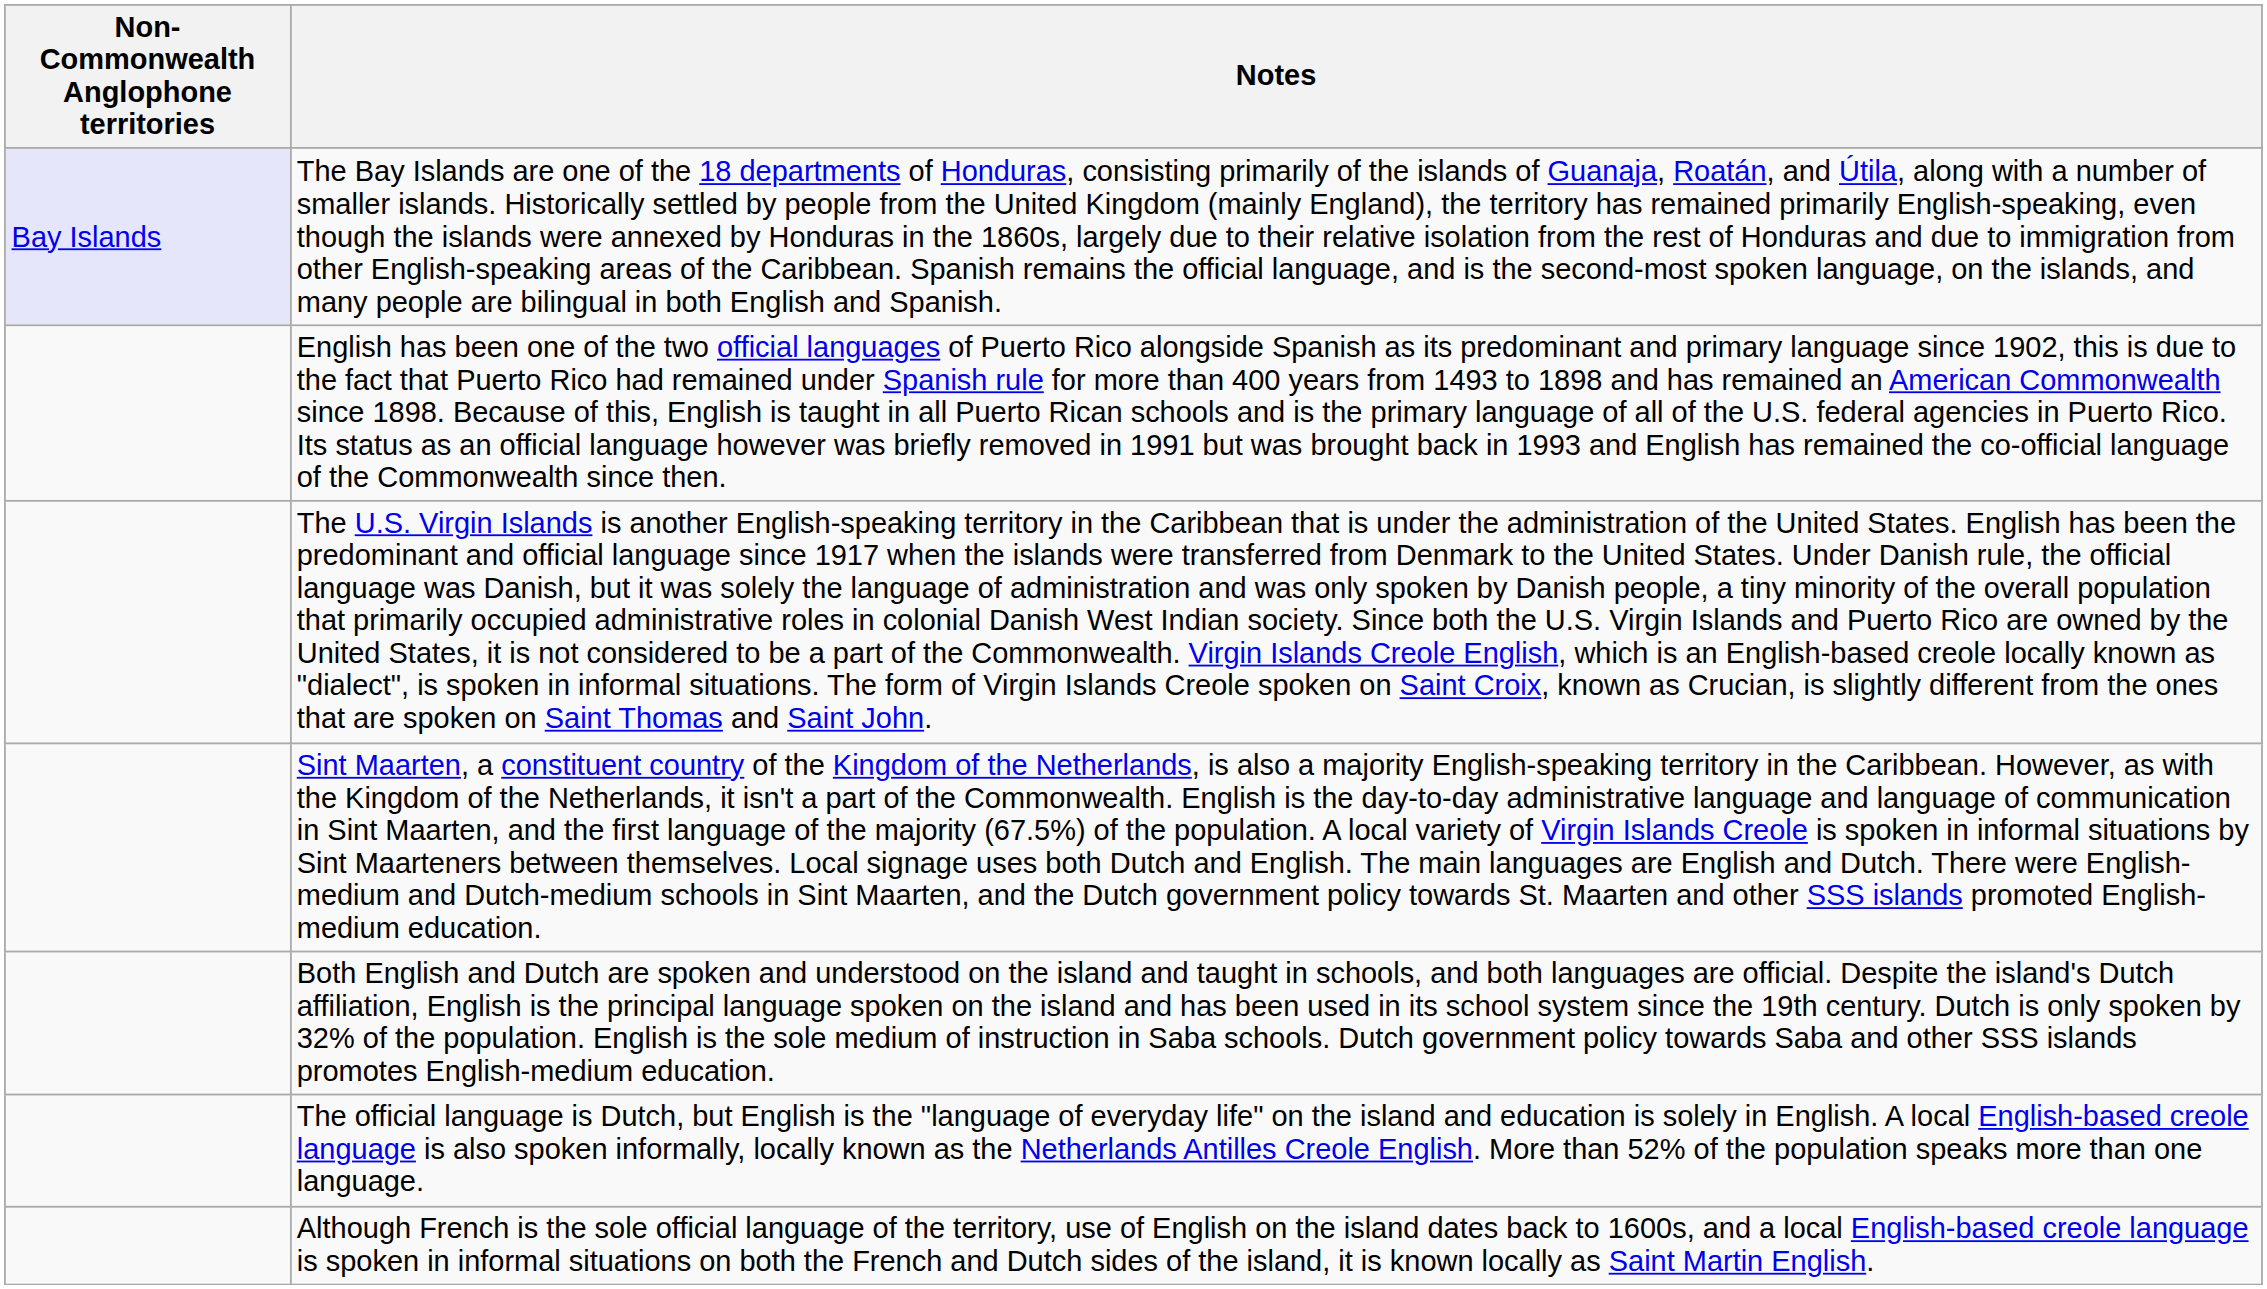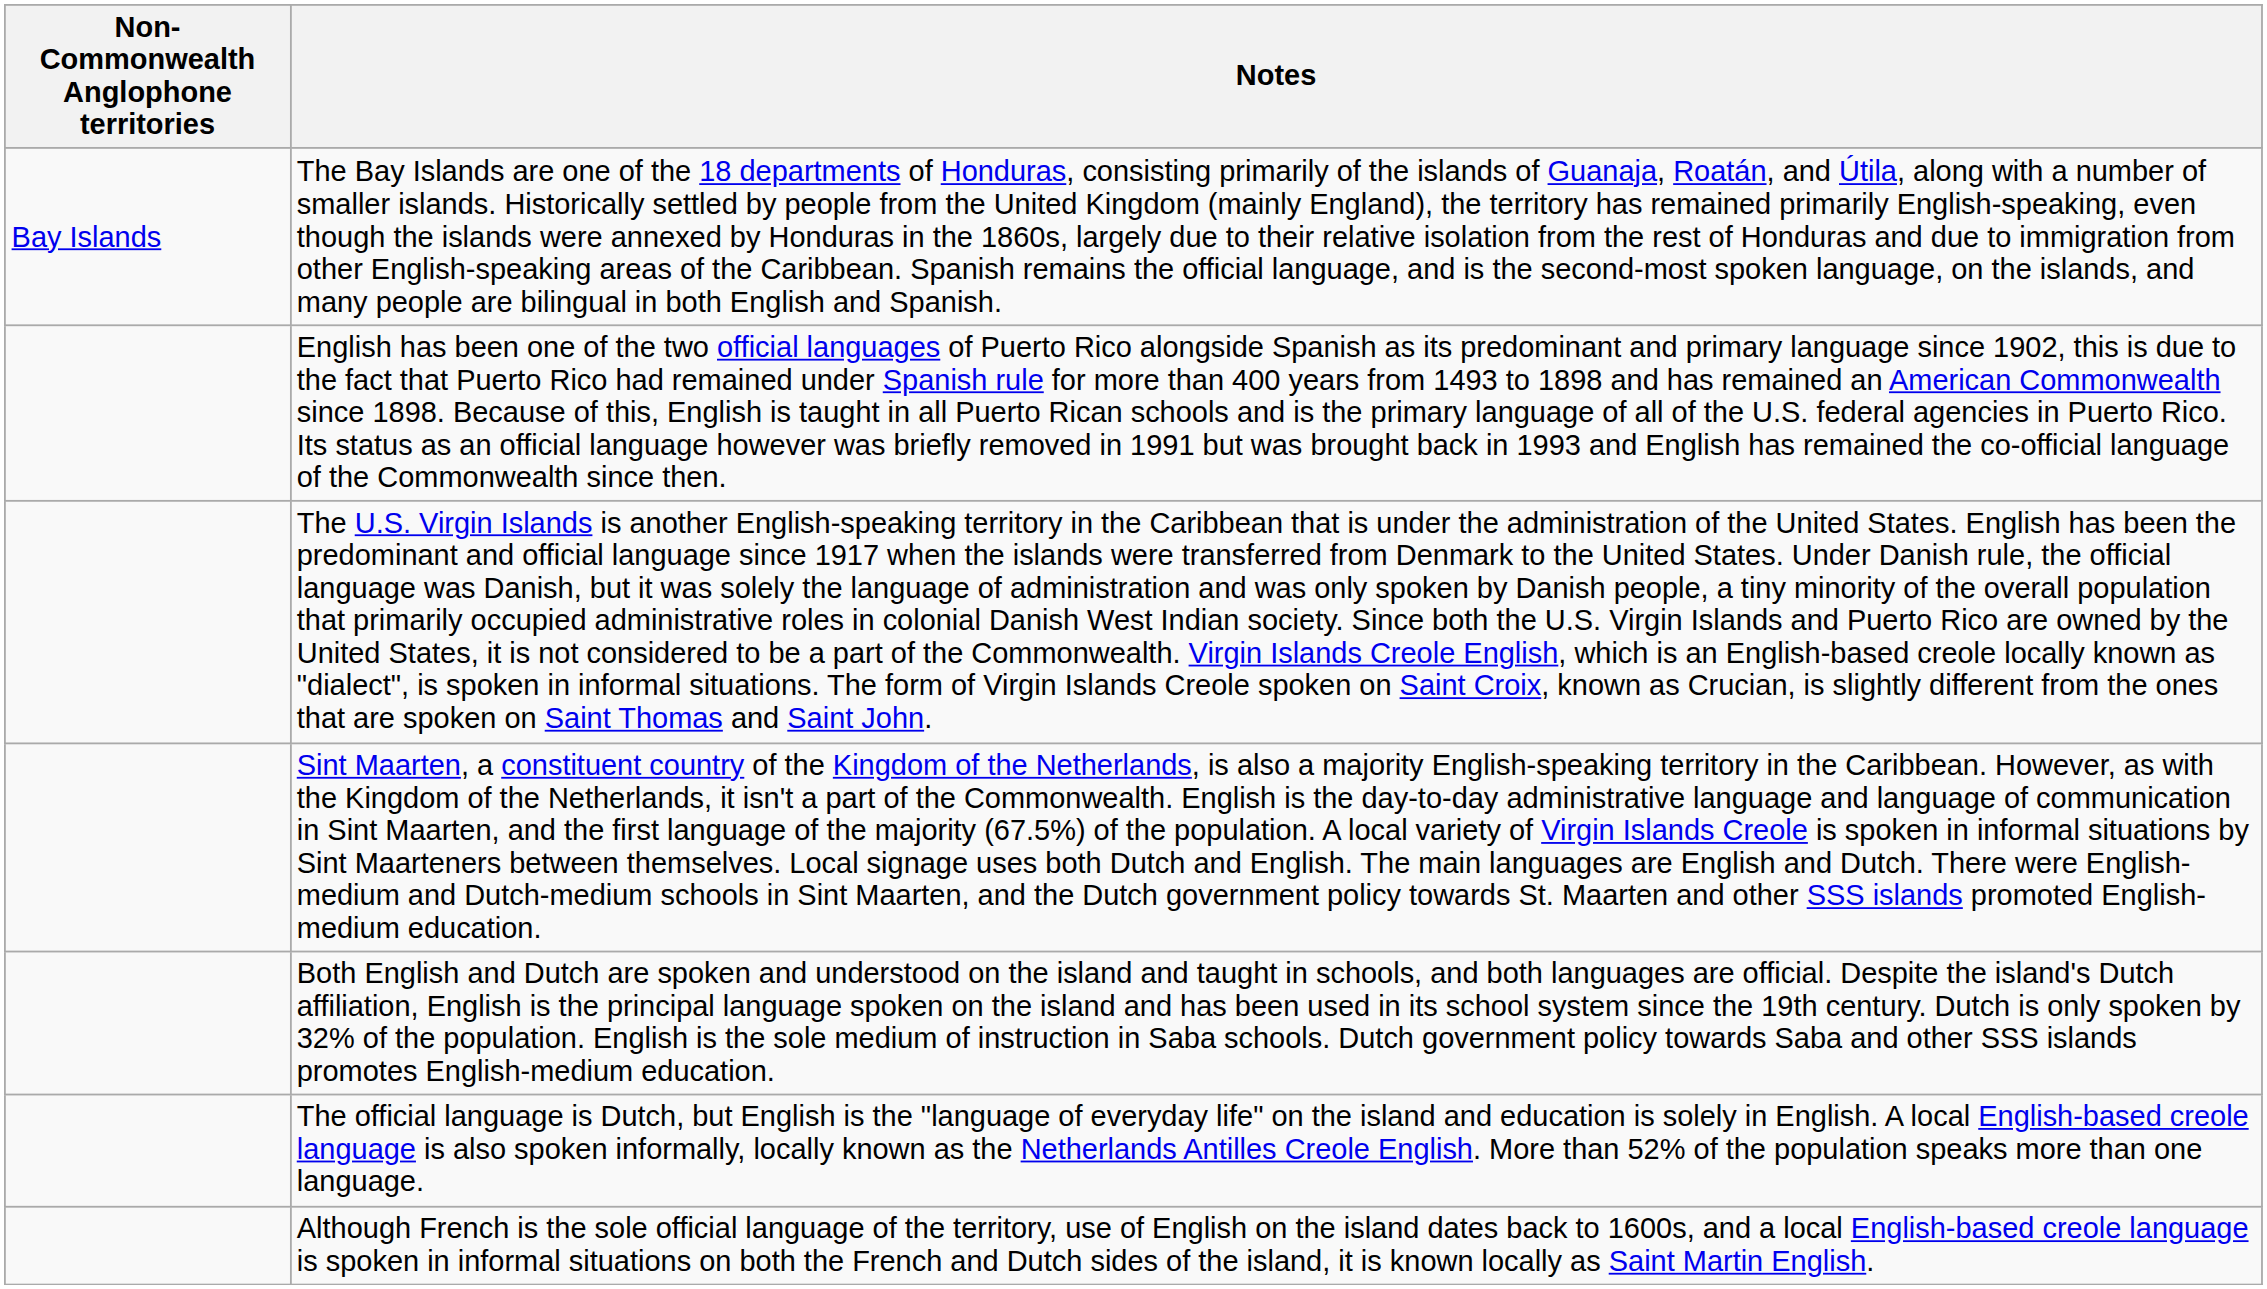(86, 236) lavender background -> (86, 236) no background
